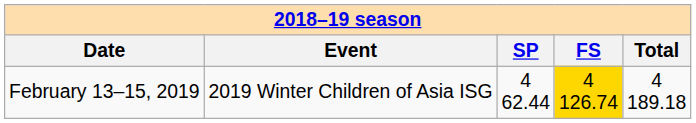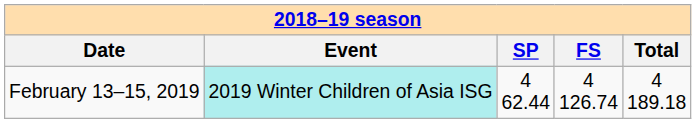(351, 92) no background -> (351, 92) paleturquoise background
(589, 92) gold background -> (589, 92) no background
